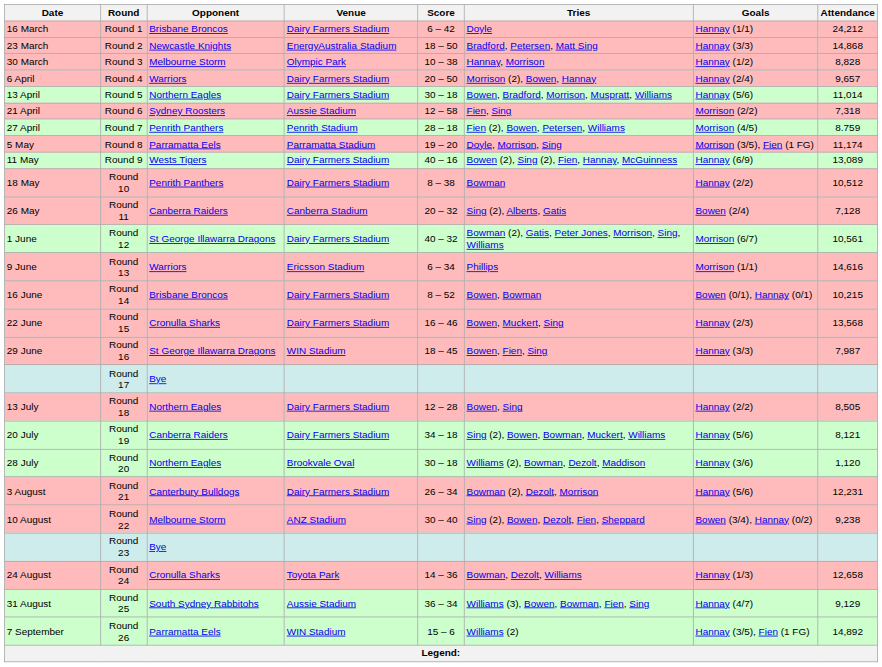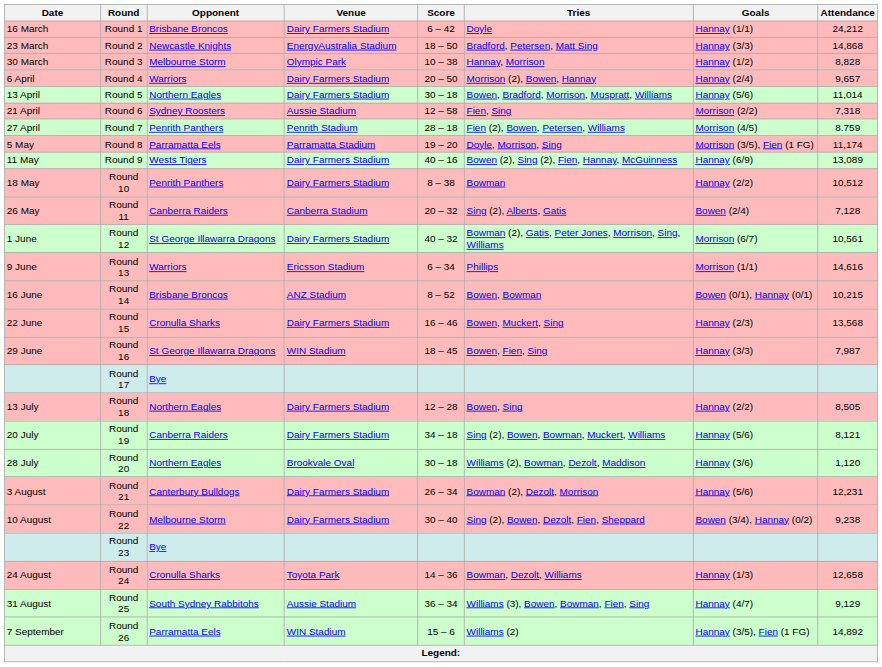(338, 295) Dairy Farmers Stadium -> (316, 295) ANZ Stadium
(316, 519) ANZ Stadium -> (338, 519) Dairy Farmers Stadium
